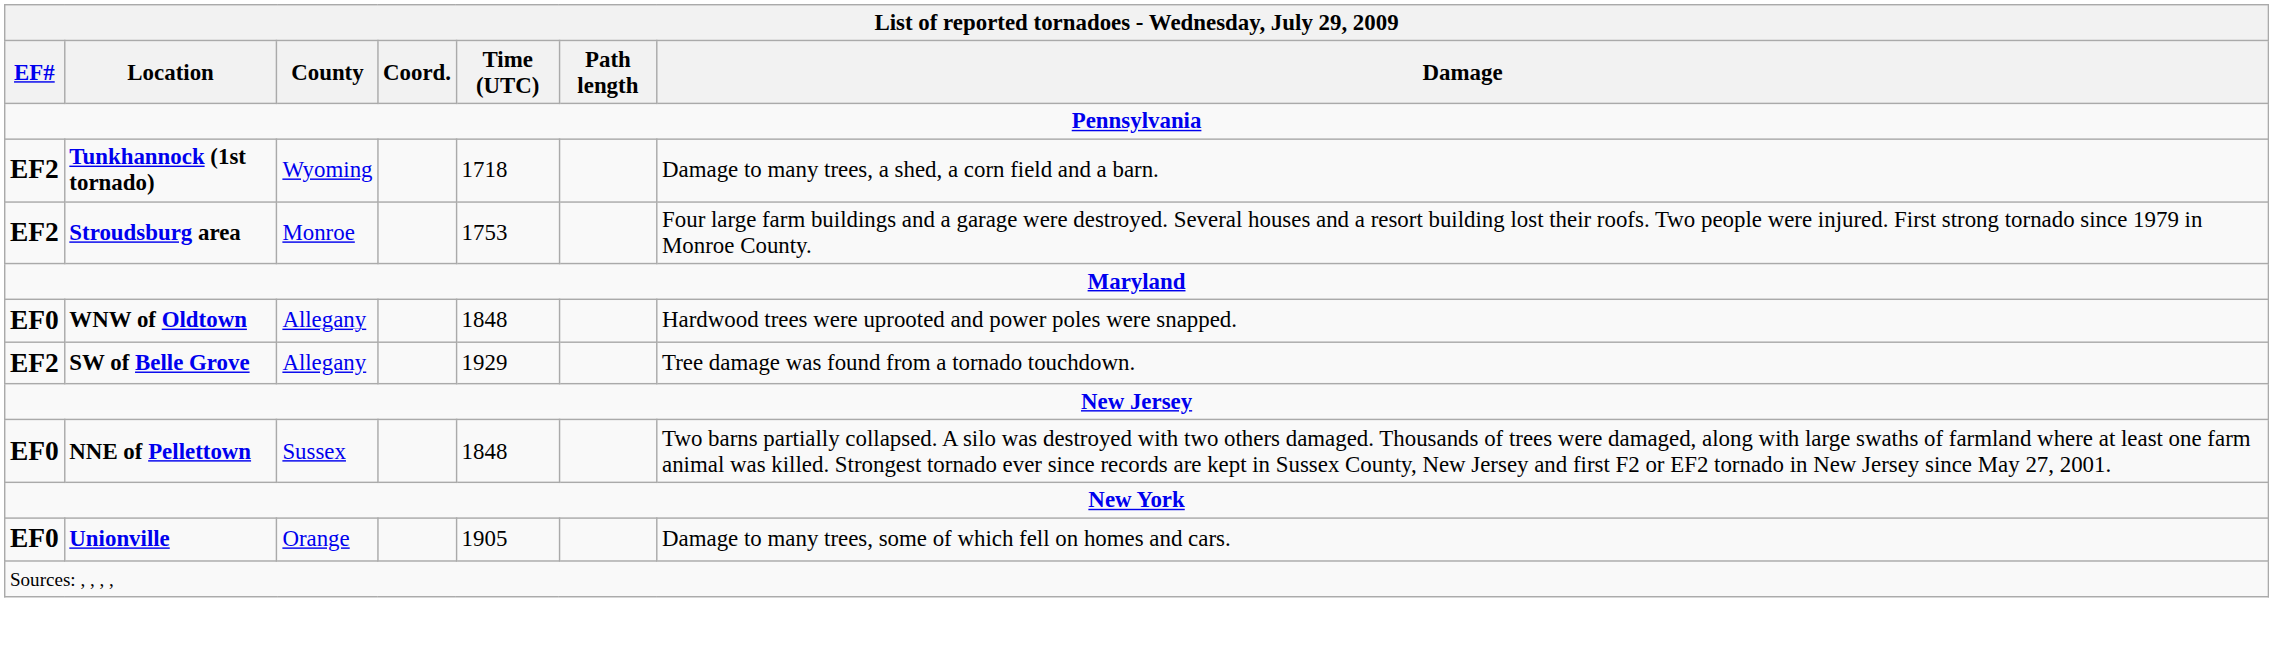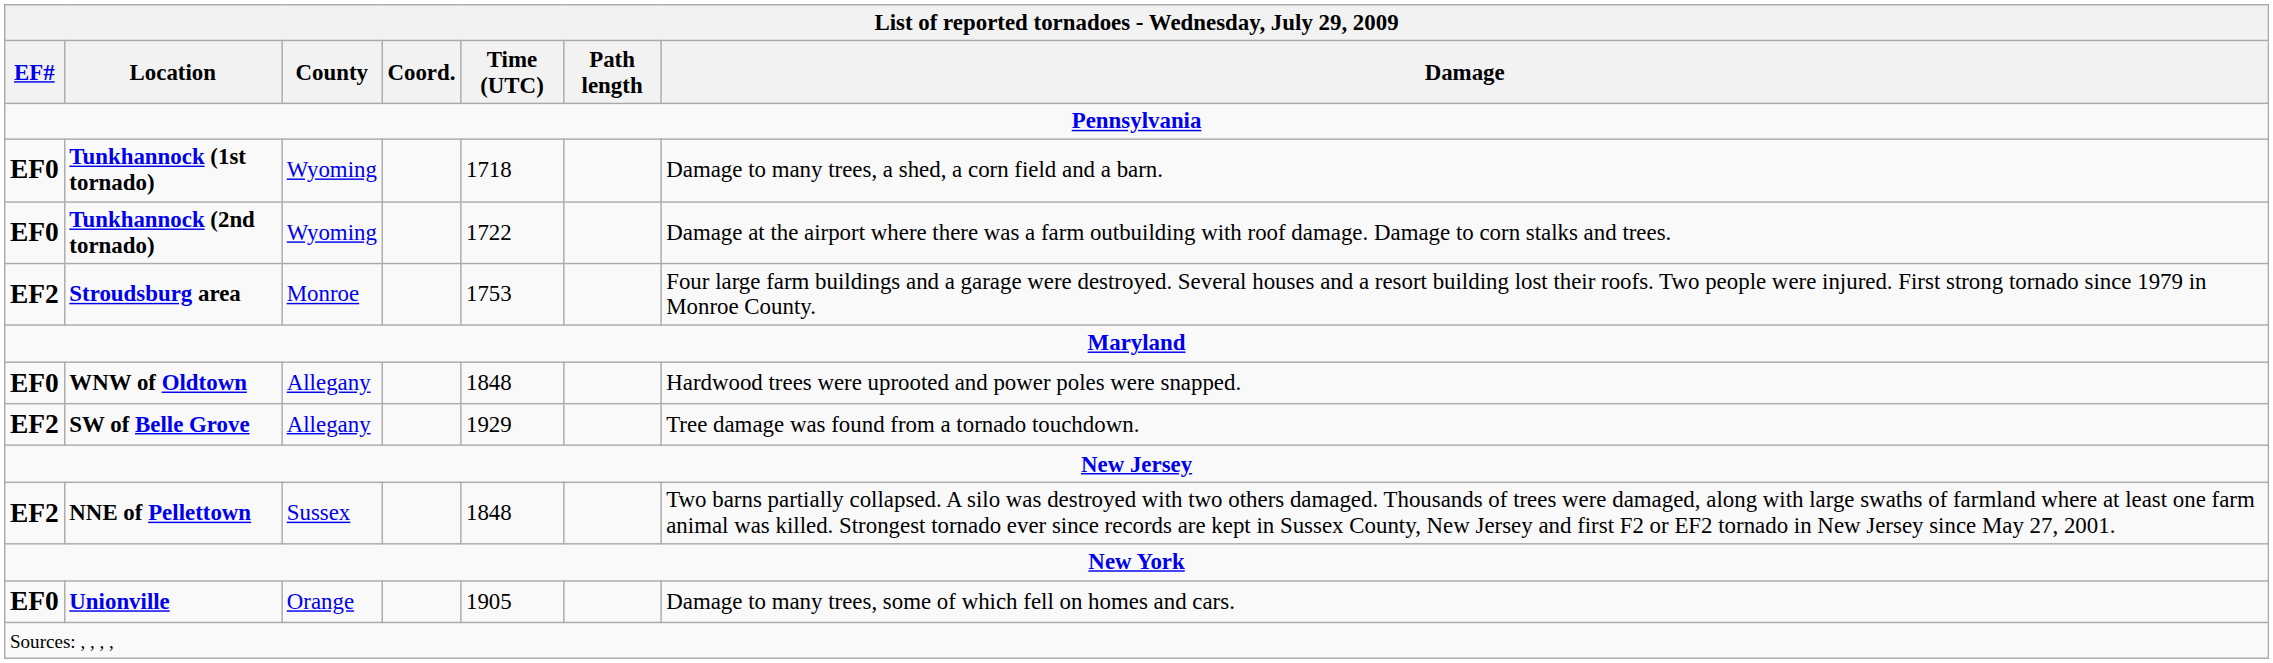(34, 170) EF2 -> (34, 170) EF0
+ row: (162, 232)
(34, 450) EF0 -> (34, 512) EF2
